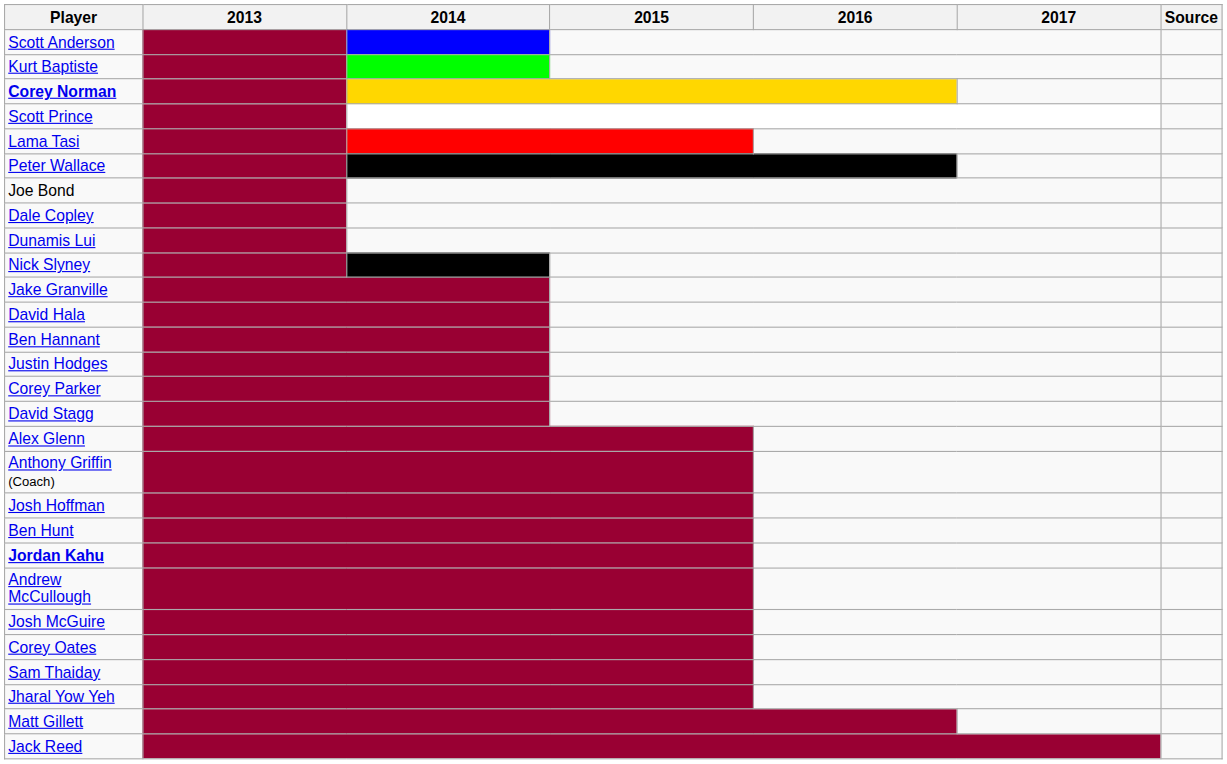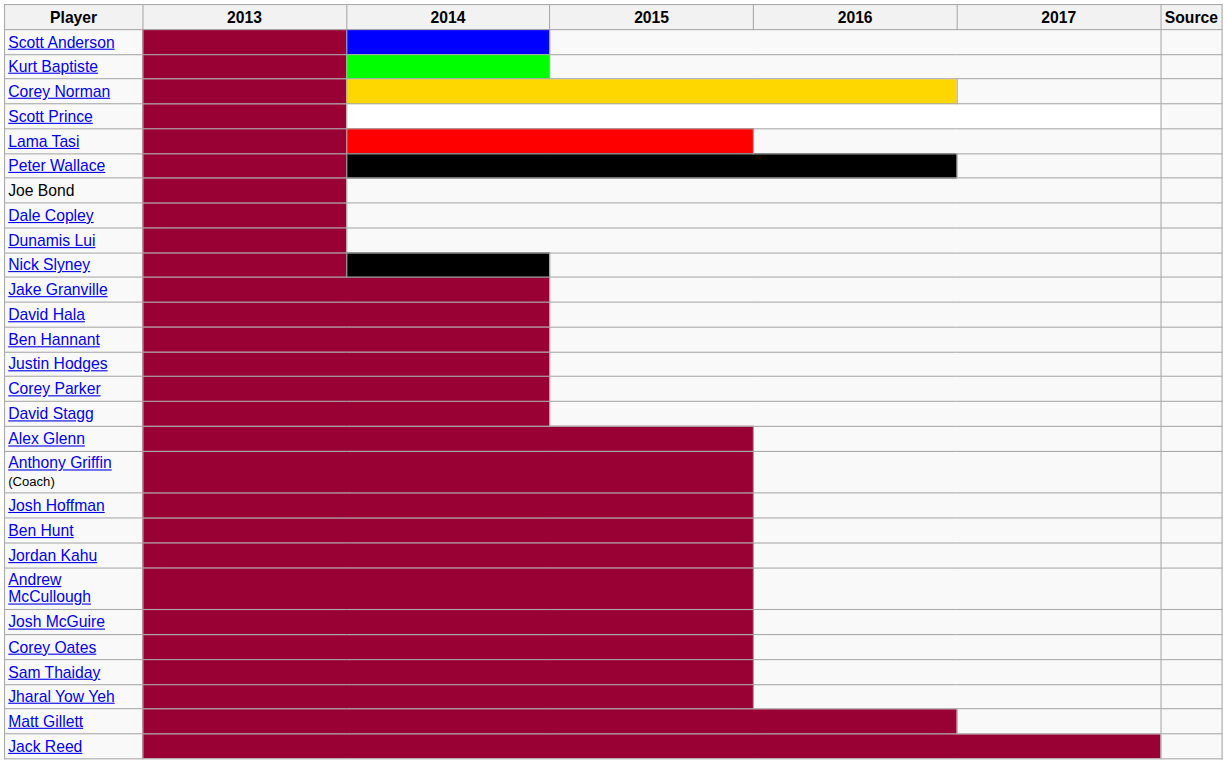(62, 92) bold -> (59, 92) normal
(56, 556) bold -> (53, 556) normal
